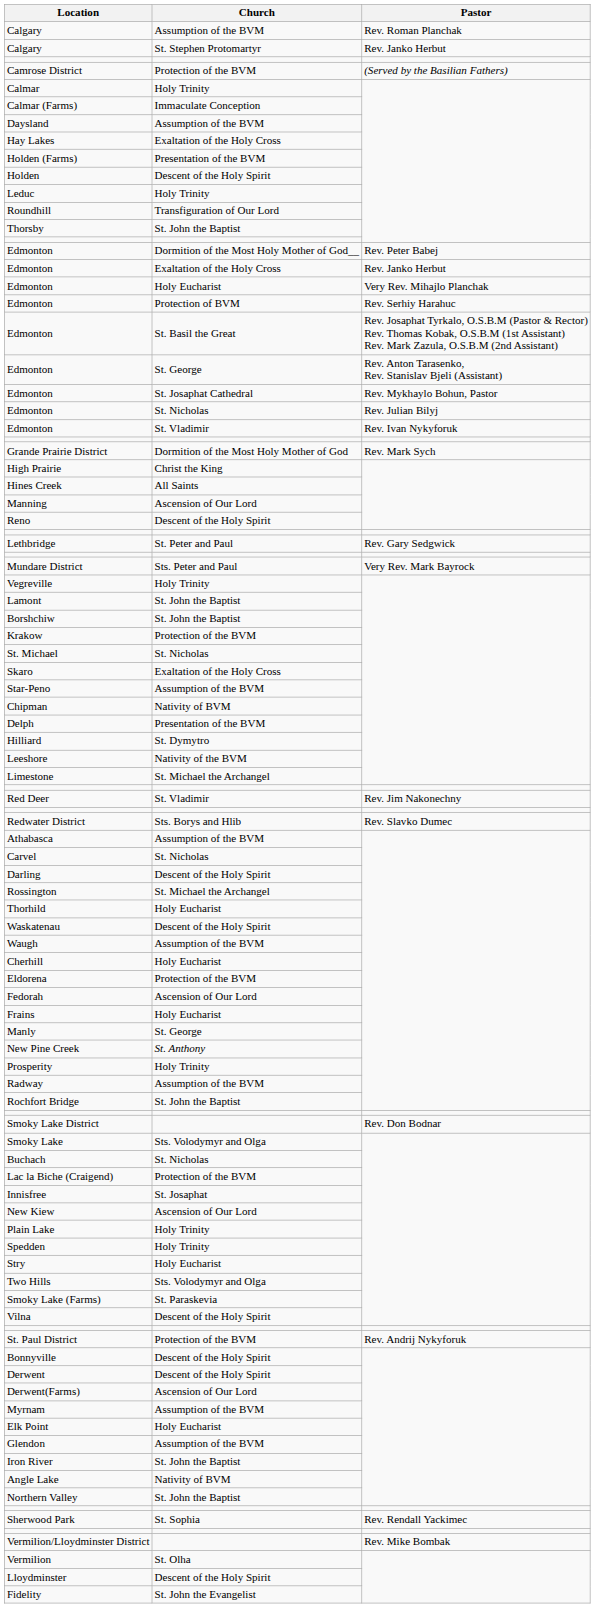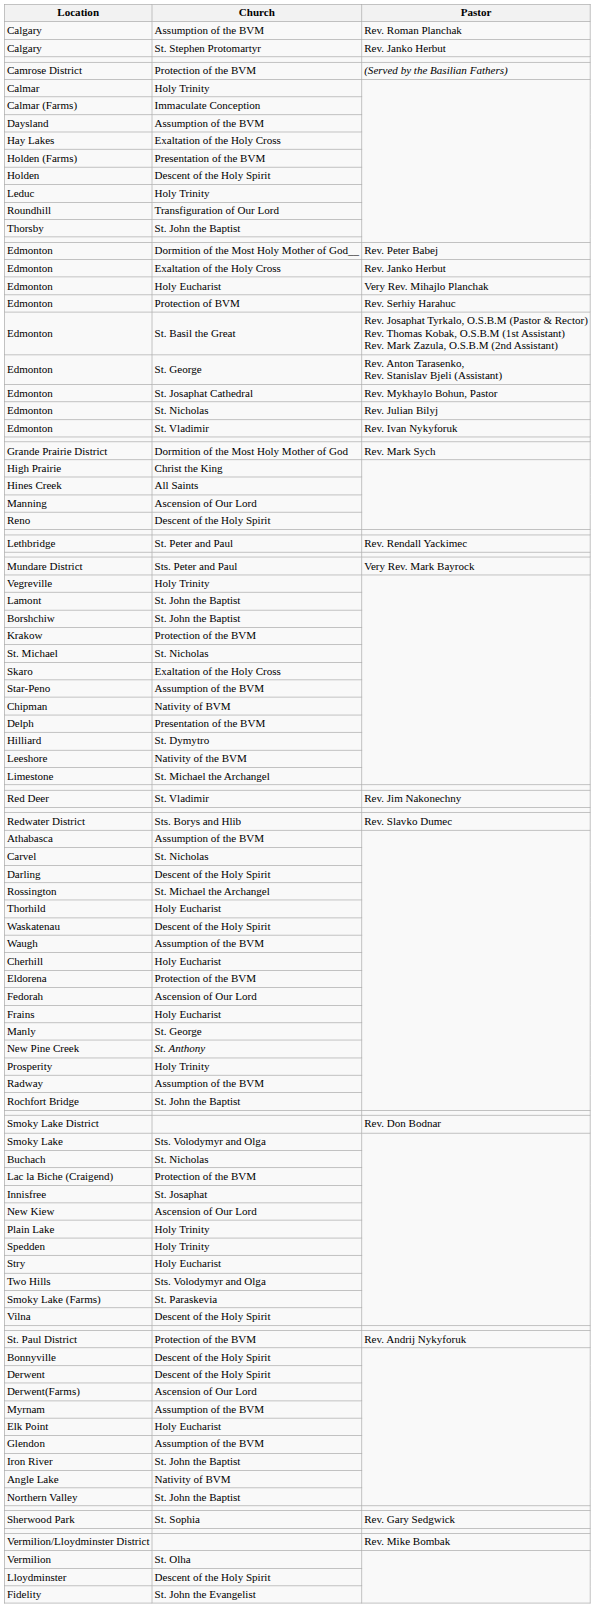(410, 543) Rev. Gary Sedgwick -> (416, 543) Rev. Rendall Yackimec
(416, 1519) Rev. Rendall Yackimec -> (410, 1519) Rev. Gary Sedgwick
